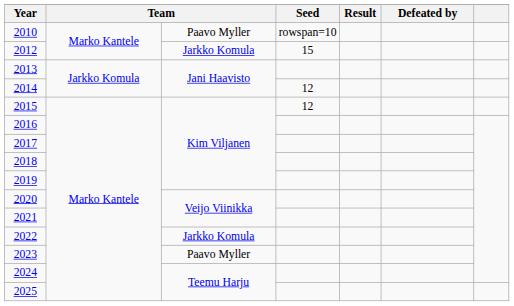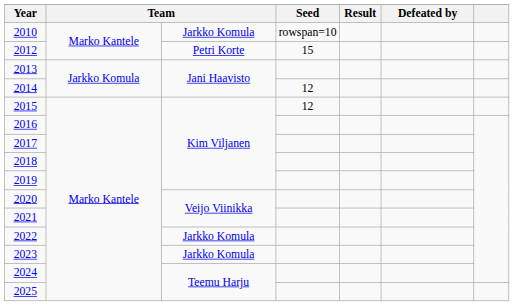(219, 32) Paavo Myller -> (219, 32) Jarkko Komula
(219, 50) Jarkko Komula -> (219, 50) Petri Korte
(219, 254) Paavo Myller -> (219, 254) Jarkko Komula
